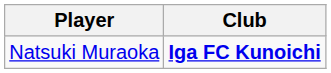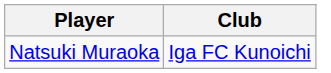(245, 52) bold -> (240, 52) normal
